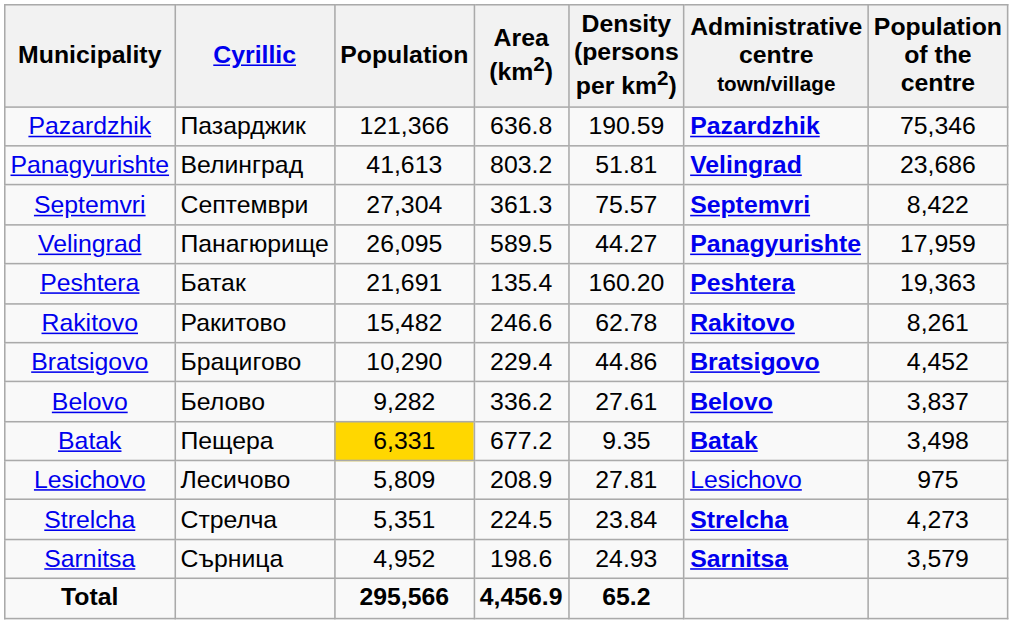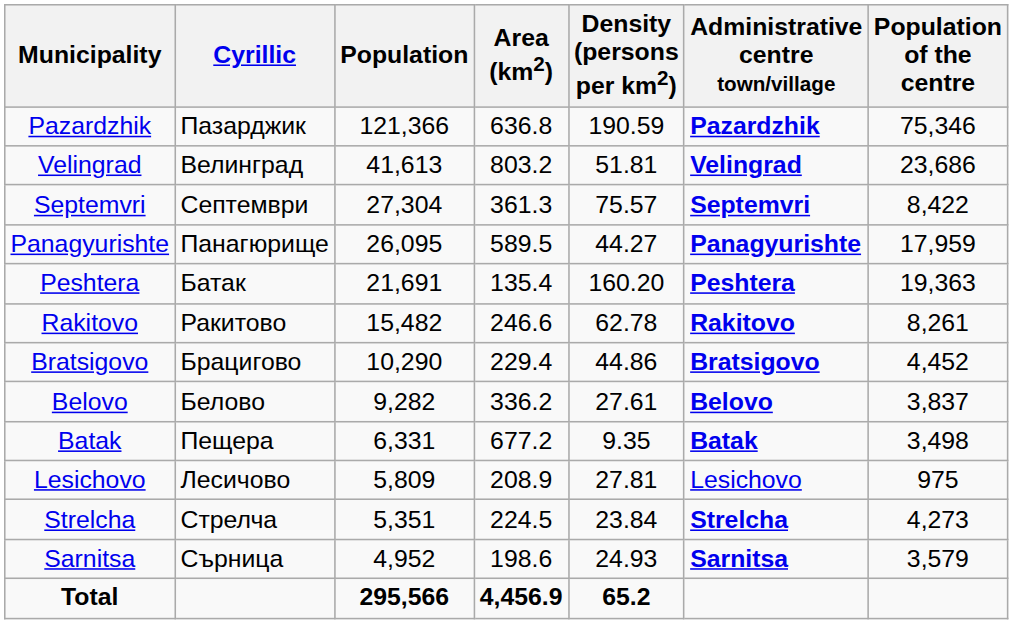(90, 165) Panagyurishte -> (90, 165) Velingrad
(90, 243) Velingrad -> (90, 243) Panagyurishte
(404, 440) gold background -> (404, 440) no background
